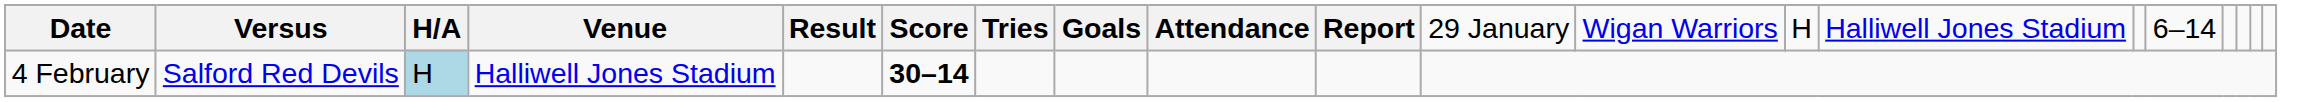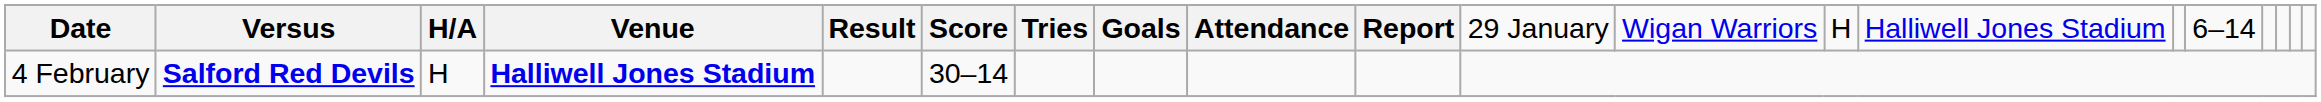(281, 73) normal -> (289, 73) bold
(422, 73) lightblue background -> (438, 73) no background
(625, 73) normal -> (653, 73) bold
(929, 73) bold -> (969, 73) normal
